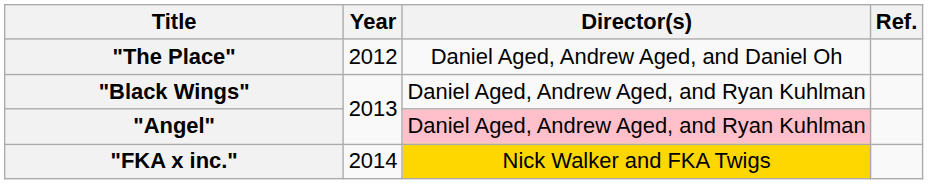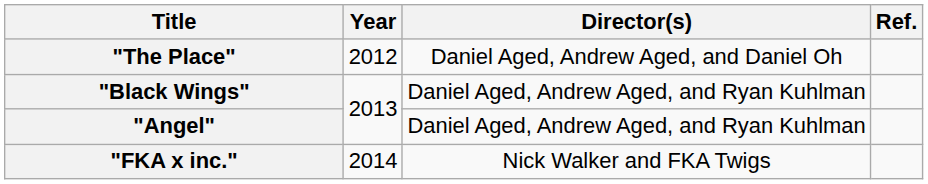(637, 126) pink background -> (637, 126) no background
(637, 160) gold background -> (637, 160) no background
